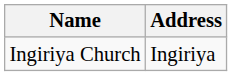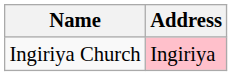(183, 53) no background -> (183, 53) pink background
